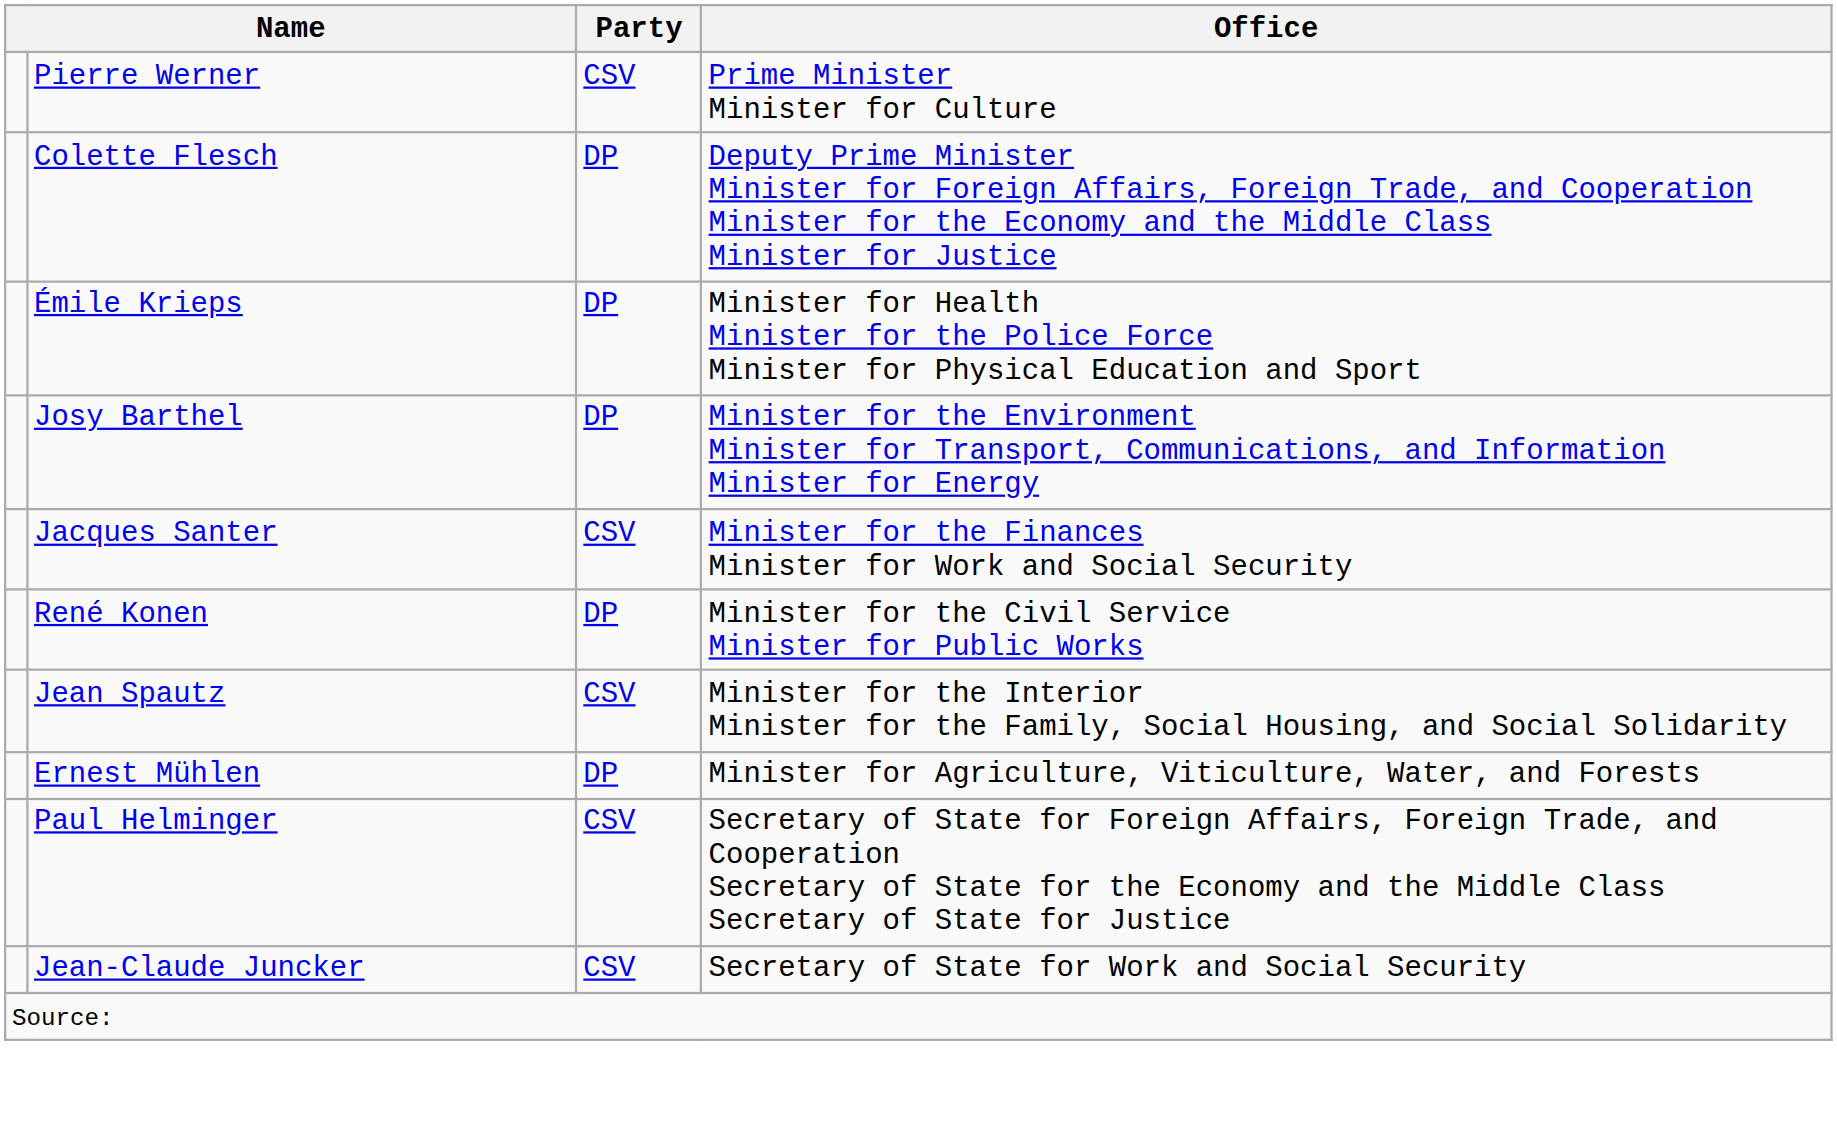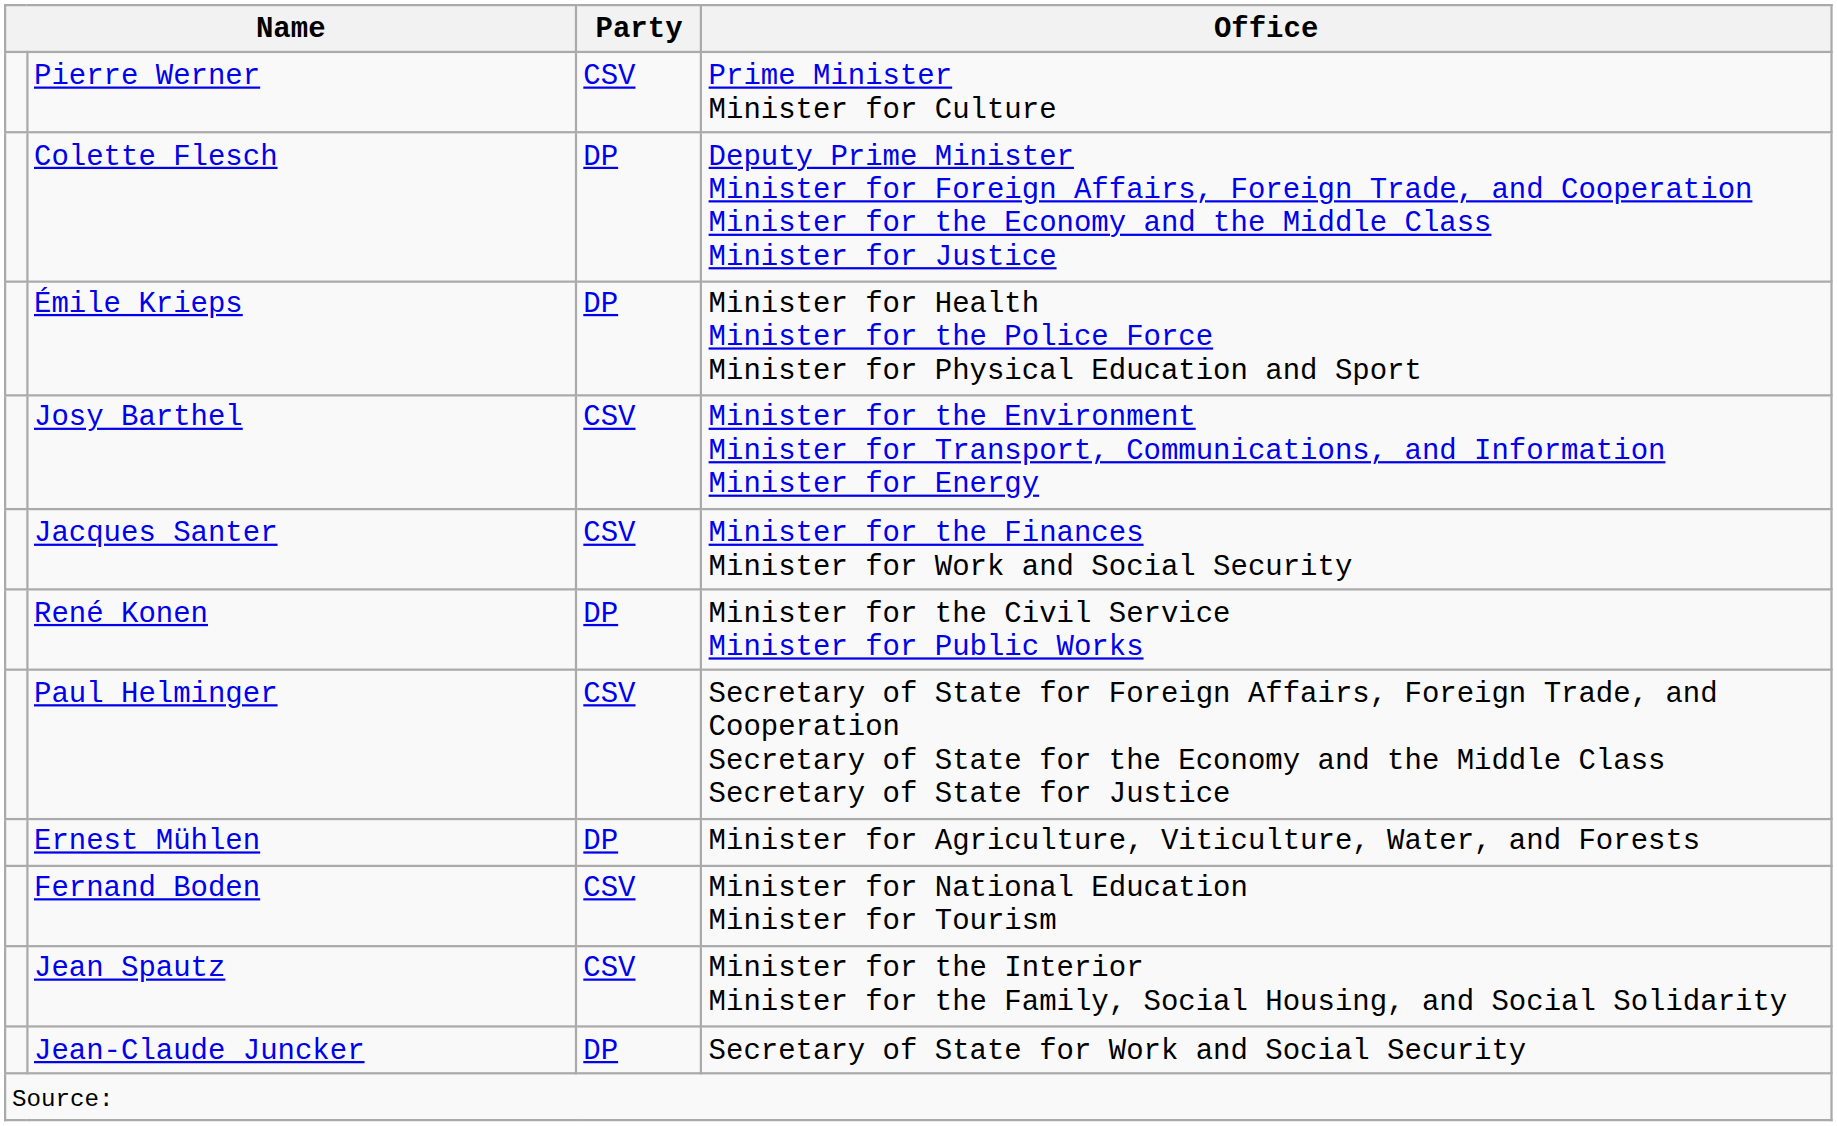(601, 418) DP -> (609, 418) CSV
rows swapped: (130, 694) <-> (156, 822)
+ row: (147, 889)
(609, 970) CSV -> (601, 1050) DP
